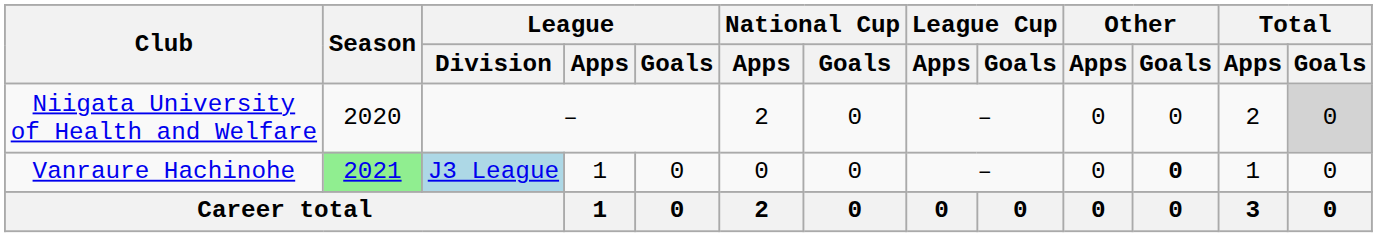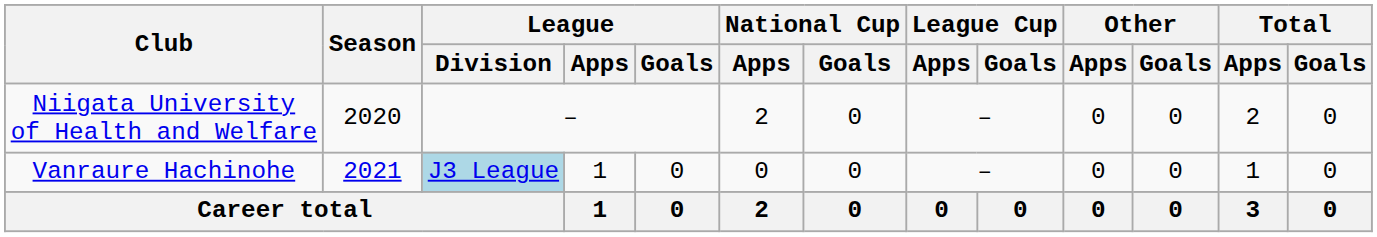(1330, 118) lightgrey background -> (1330, 118) no background
(372, 172) lightgreen background -> (372, 172) no background
(1176, 172) bold -> (1176, 172) normal
